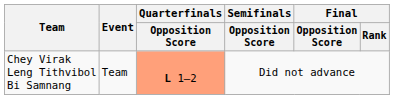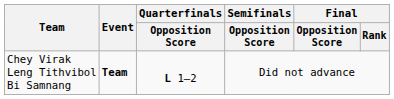(115, 72) normal -> (115, 72) bold
(181, 79) lightsalmon background -> (181, 79) no background
